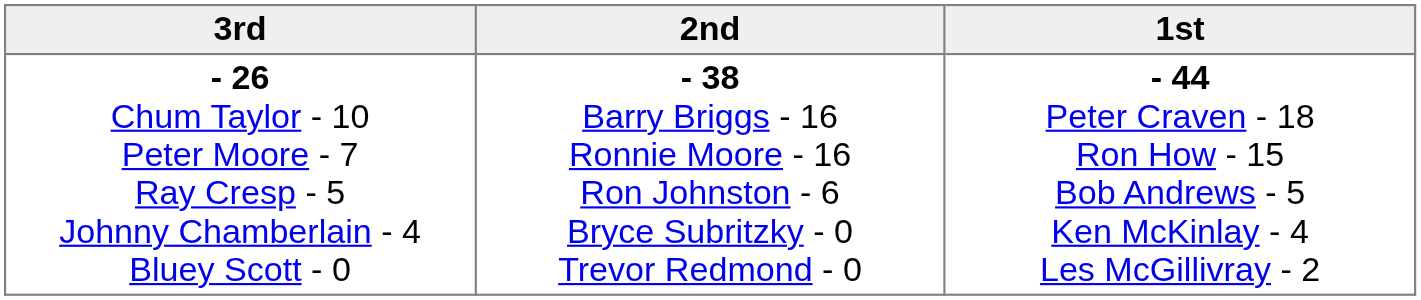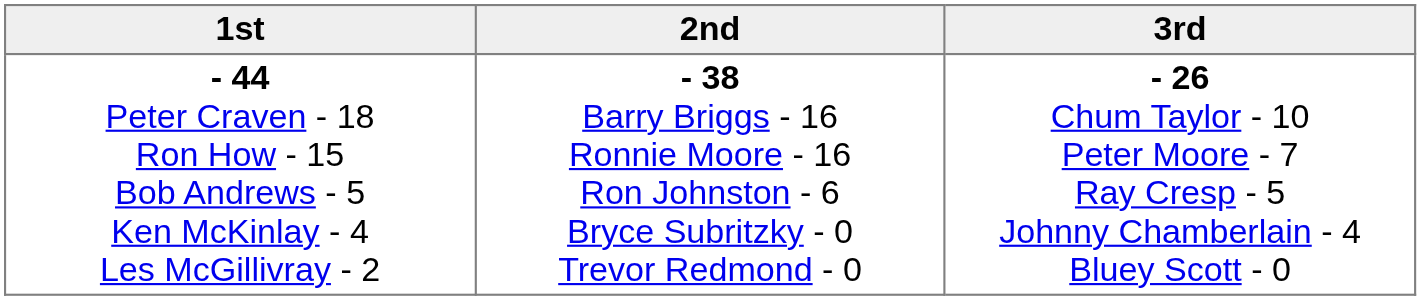columns swapped: (1180, 28) <-> (240, 28)
